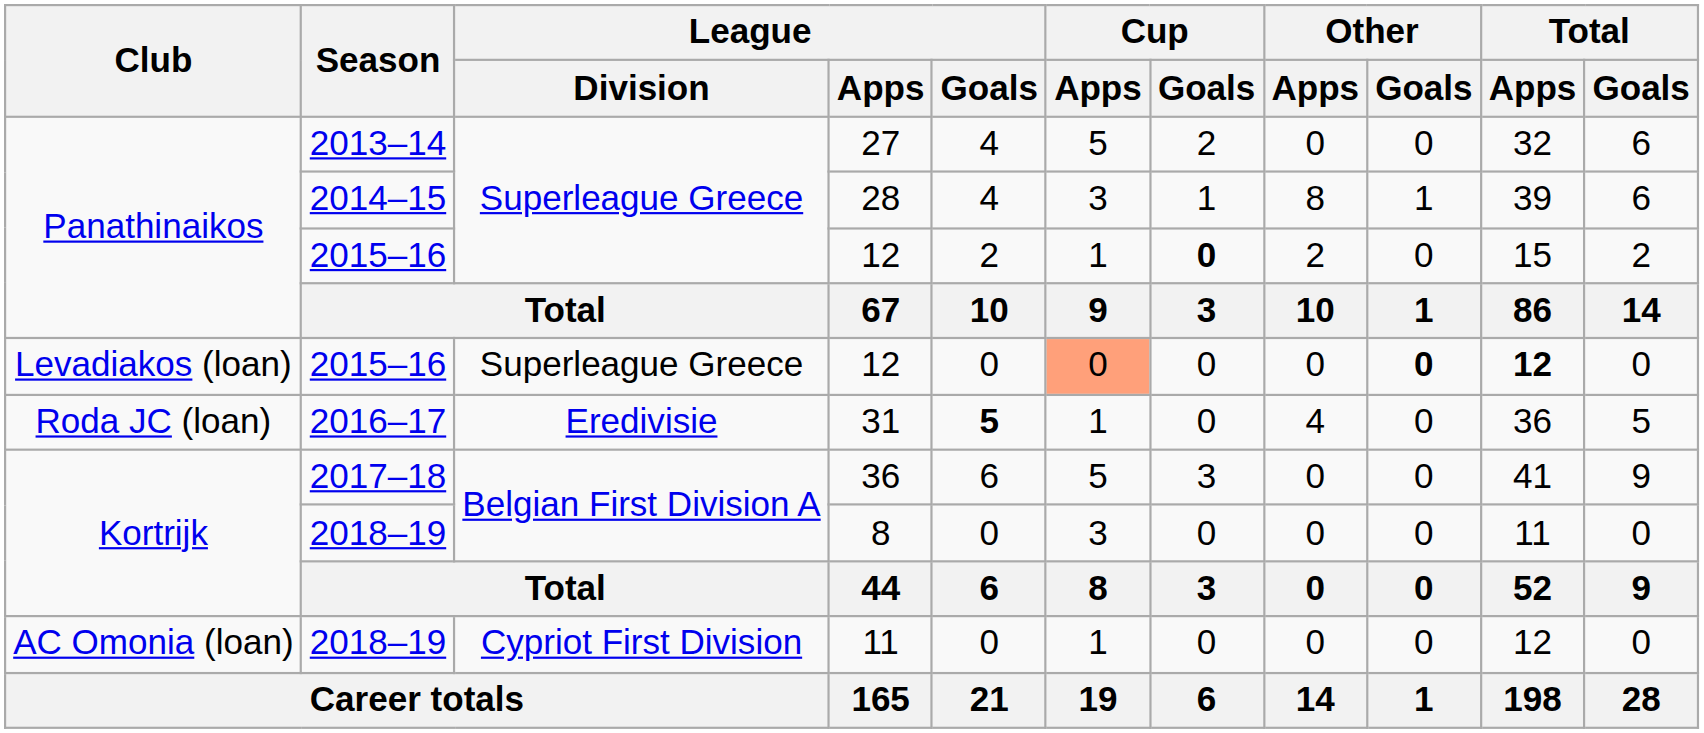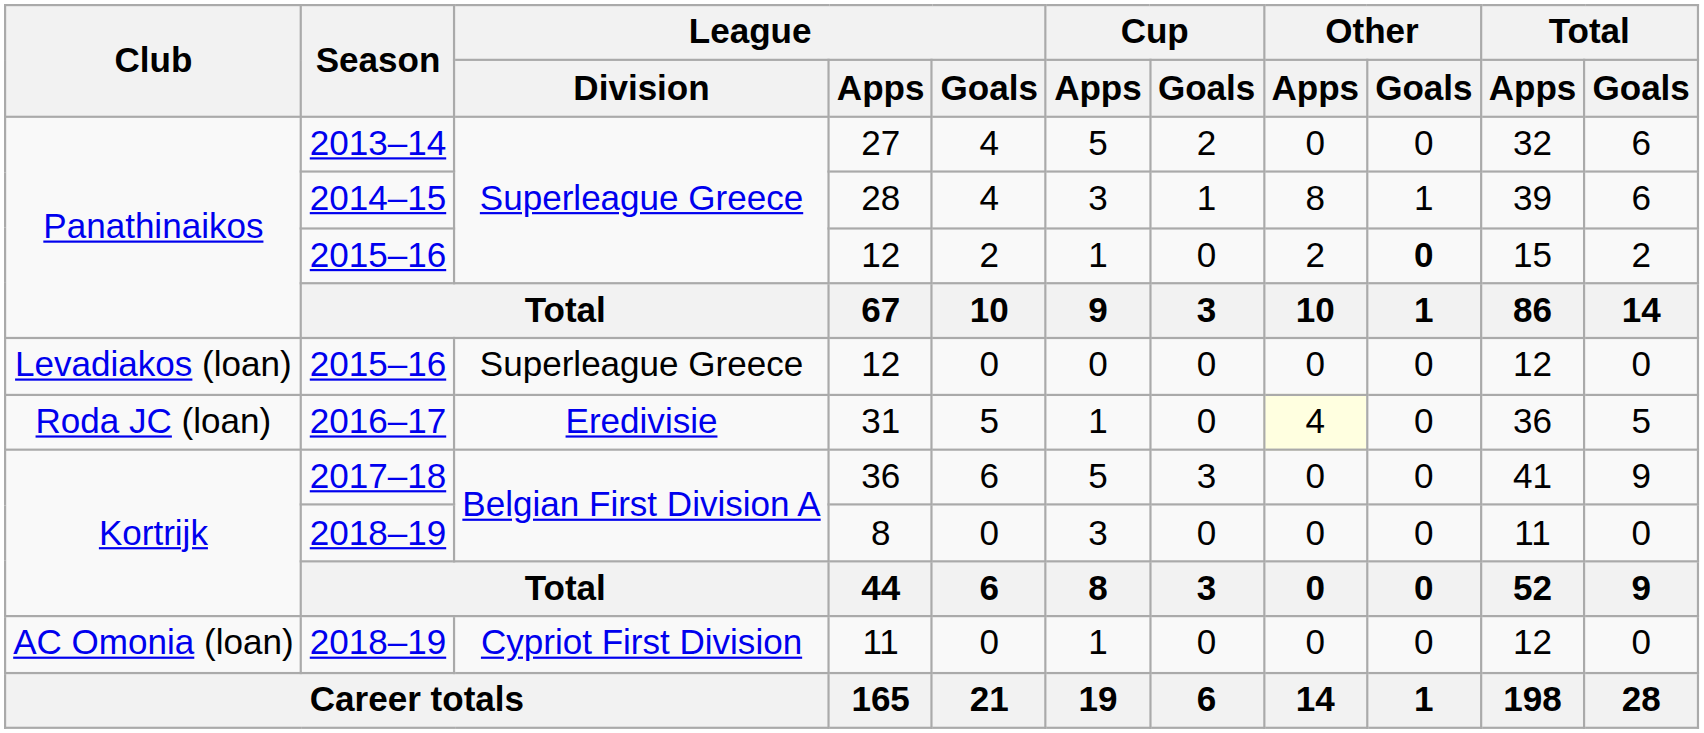(1207, 254) bold -> (1207, 254) normal
(1424, 254) normal -> (1424, 254) bold
(1098, 365) lightsalmon background -> (1098, 365) no background
(1424, 365) bold -> (1424, 365) normal
(1533, 365) bold -> (1533, 365) normal
(989, 421) bold -> (989, 421) normal
(1315, 421) no background -> (1315, 421) lightyellow background
